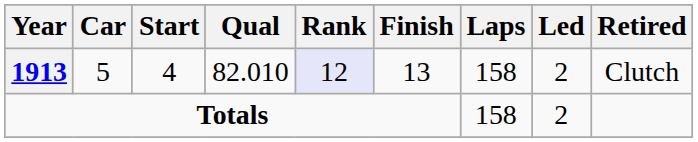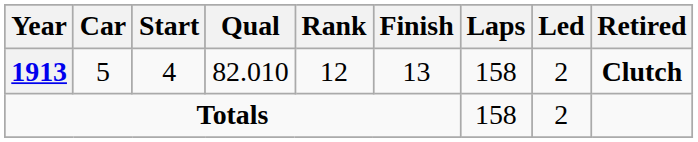(334, 70) lavender background -> (334, 70) no background
(642, 70) normal -> (642, 70) bold
